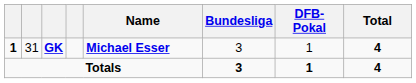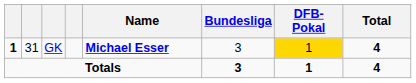(54, 48) bold -> (53, 48) normal
(309, 48) no background -> (309, 48) gold background
